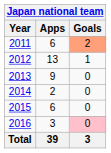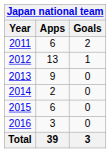(88, 44) lightsalmon background -> (88, 44) no background
(88, 124) pink background -> (88, 124) no background
